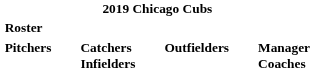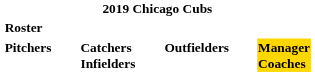(284, 55) no background -> (284, 55) gold background
